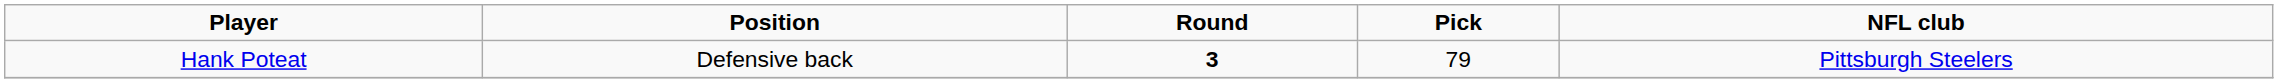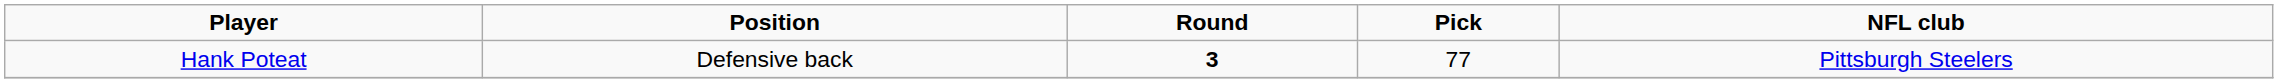(1458, 58) 79 -> (1458, 58) 77
